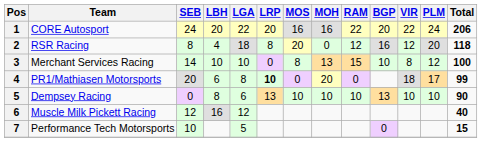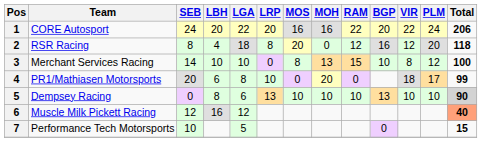(270, 79) bold -> (270, 79) normal
(462, 96) no background -> (462, 96) lightgrey background
(462, 113) no background -> (462, 113) lightsalmon background
